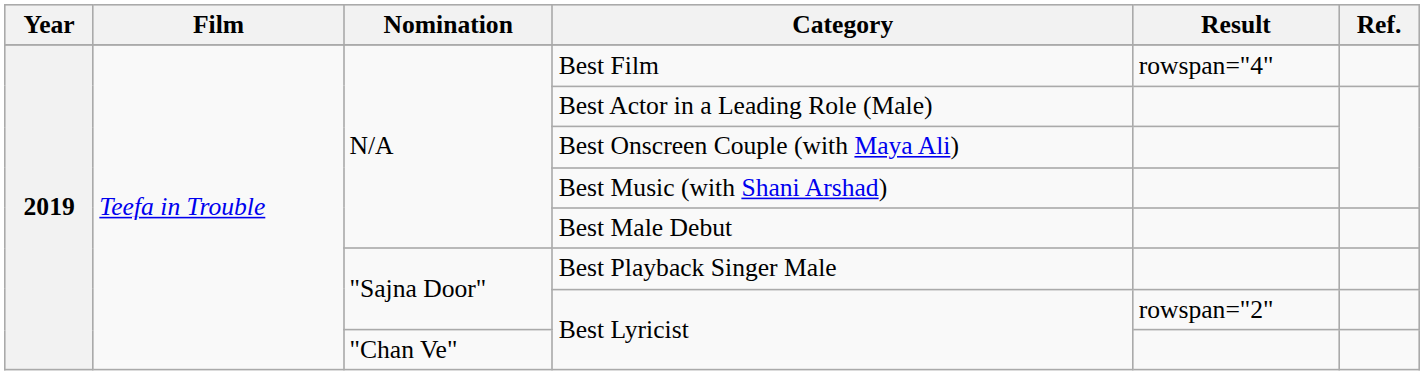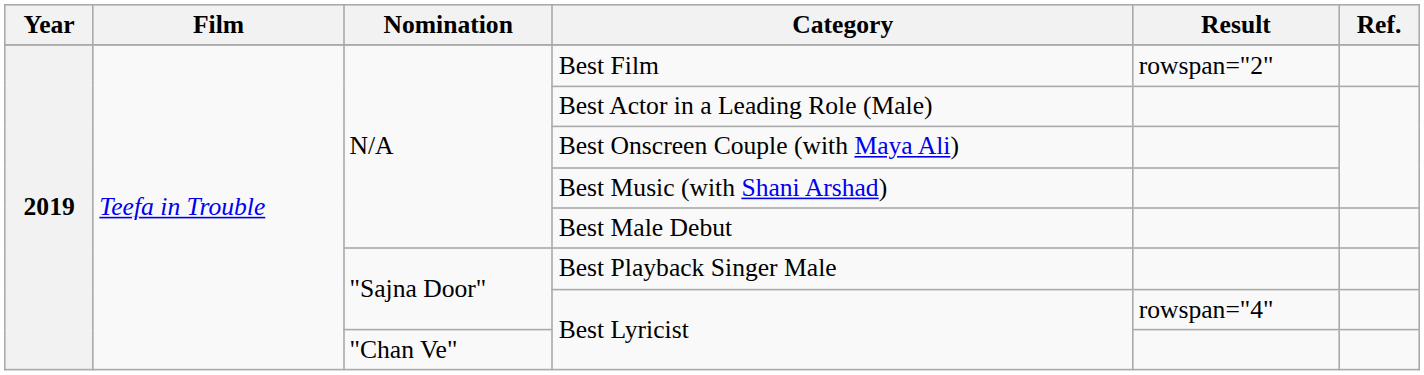(1206, 65) rowspan="4" -> (1206, 65) rowspan="2"
(1206, 308) rowspan="2" -> (1206, 308) rowspan="4"
